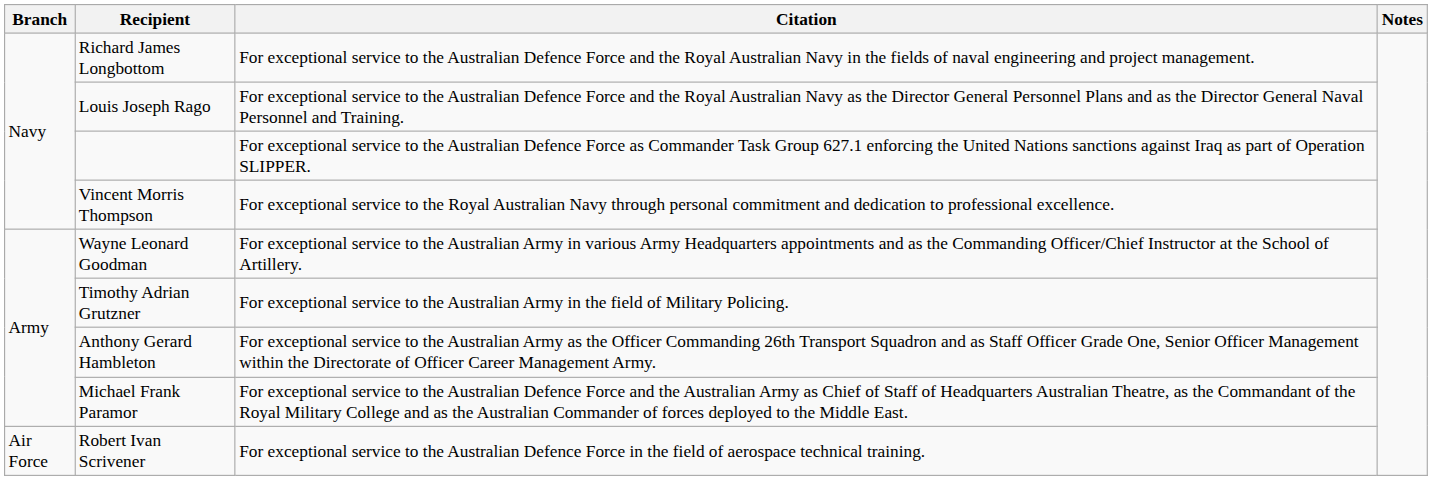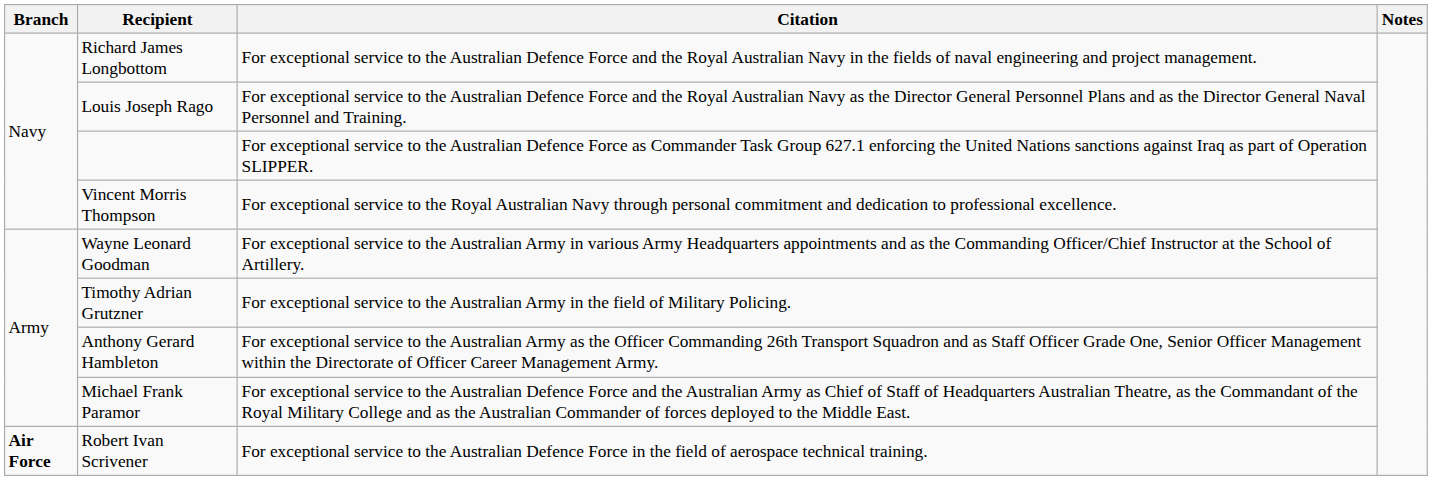(28, 450) normal -> (30, 450) bold
